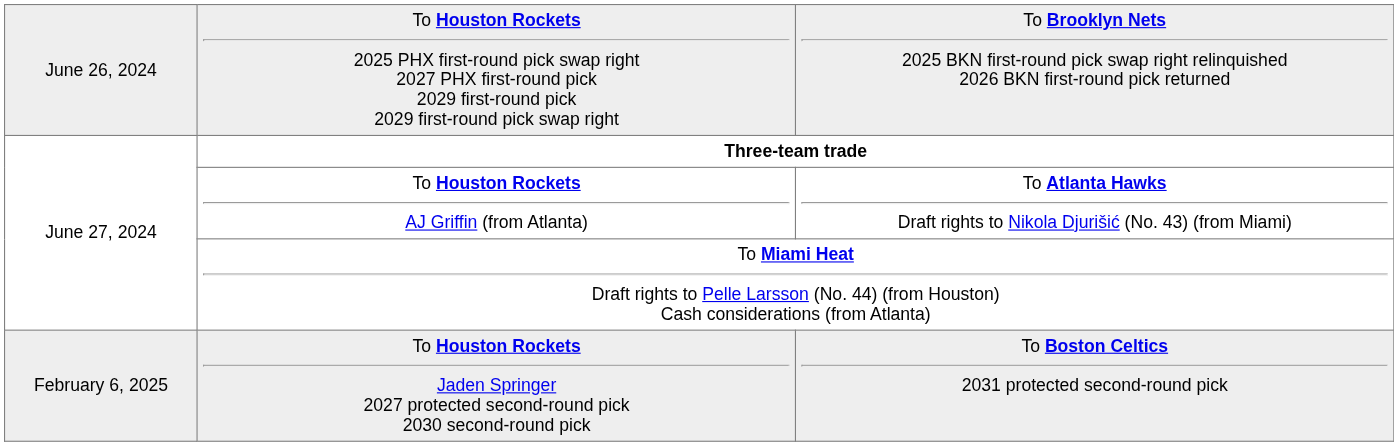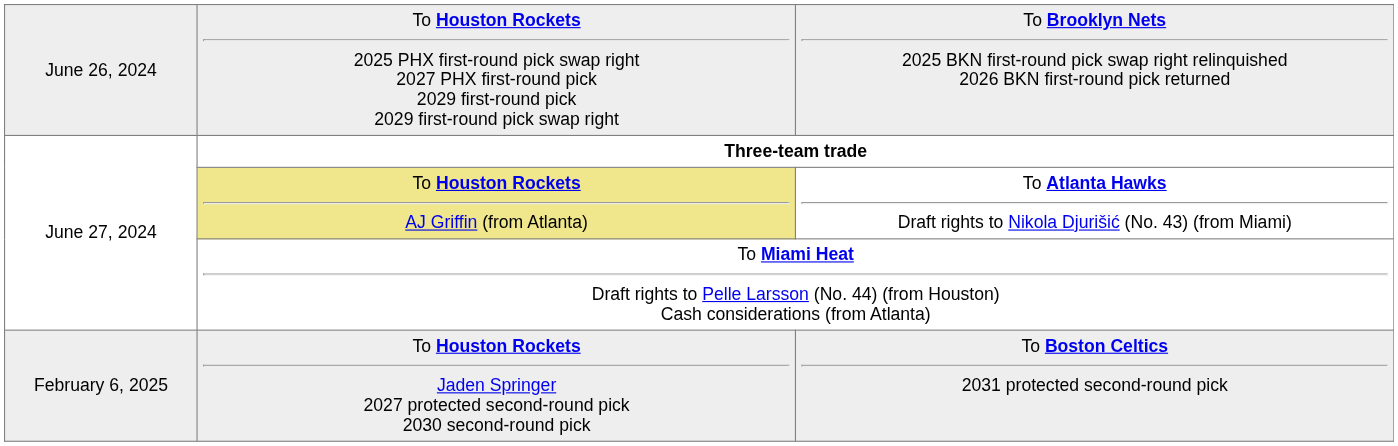(497, 203) no background -> (497, 203) khaki background
